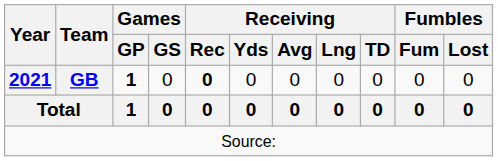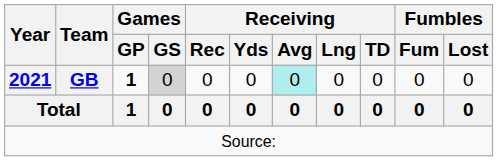(167, 79) no background -> (167, 79) lightgrey background
(207, 79) bold -> (207, 79) normal
(295, 79) no background -> (295, 79) paleturquoise background
